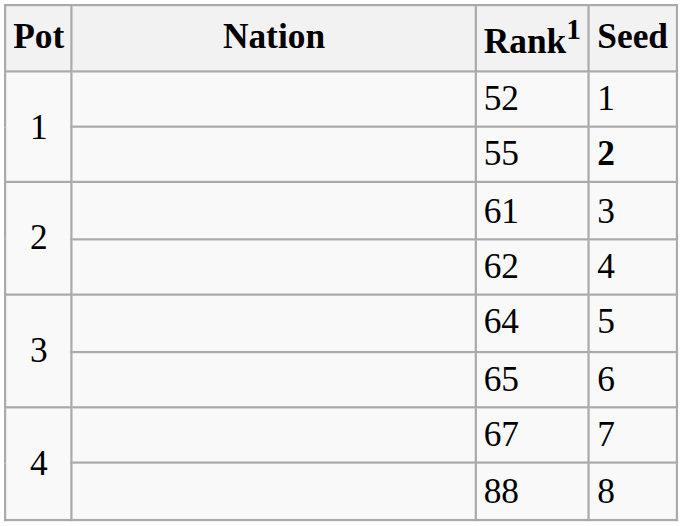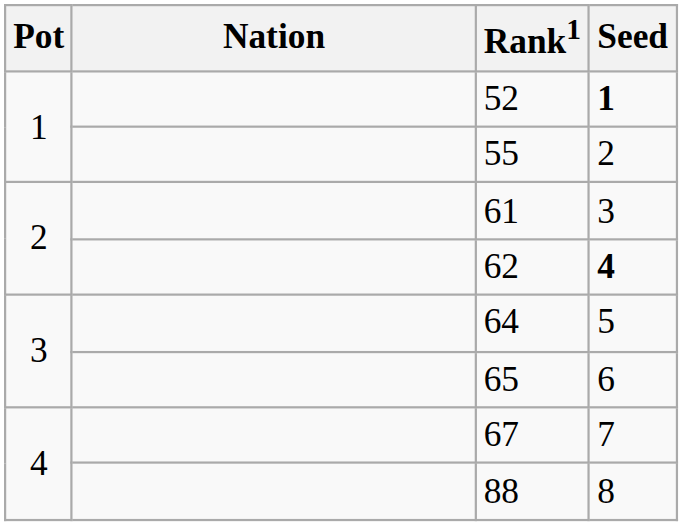(606, 98) normal -> (606, 98) bold
(606, 154) bold -> (606, 154) normal
(606, 266) normal -> (606, 266) bold
